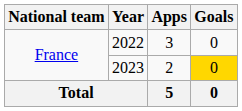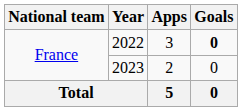(214, 42) normal -> (214, 42) bold
(214, 67) gold background -> (214, 67) no background
